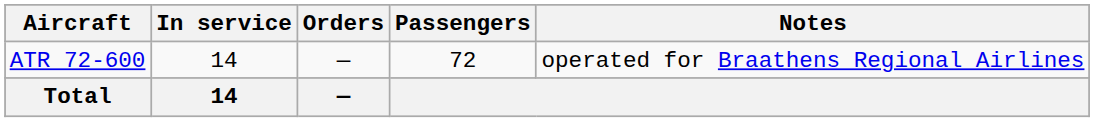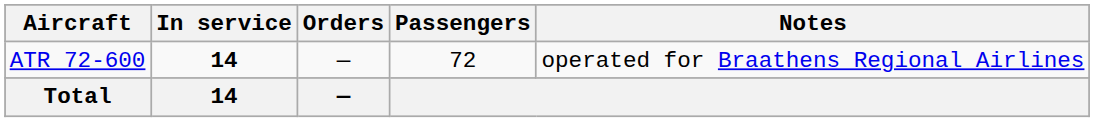(224, 60) normal -> (224, 60) bold
